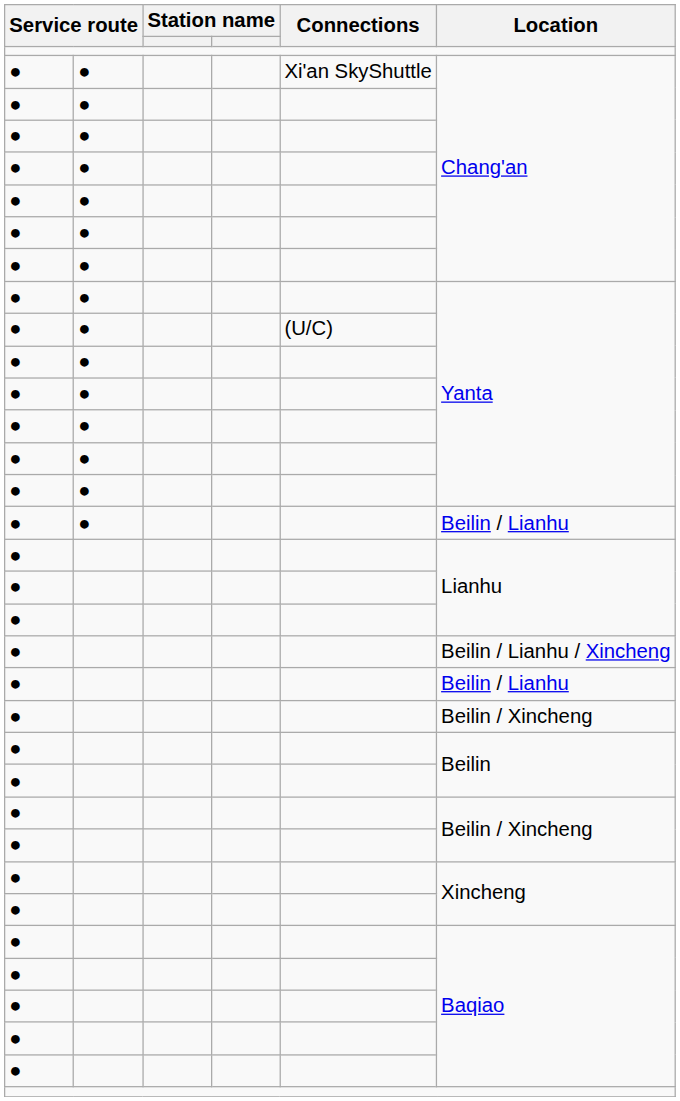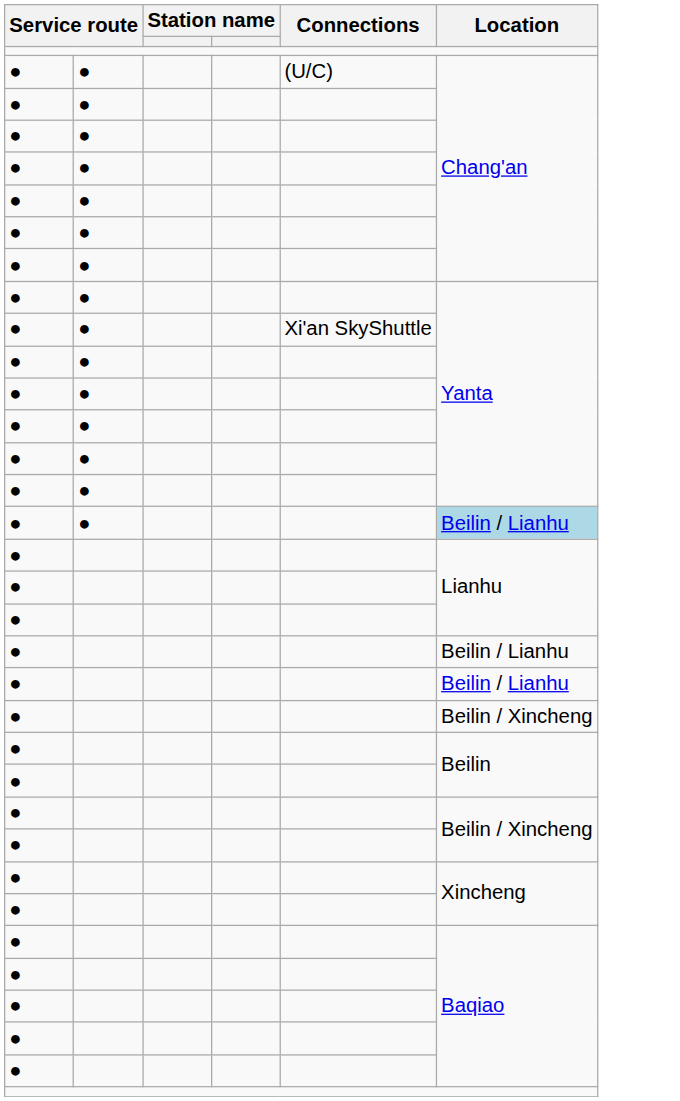(358, 71) Xi'an SkyShuttle -> (309, 71) (U/C)
(309, 329) (U/C) -> (358, 329) Xi'an SkyShuttle
(505, 522) no background -> (505, 522) lightblue background
(556, 651) Beilin / Lianhu / Xincheng -> (505, 651) Beilin / Lianhu
